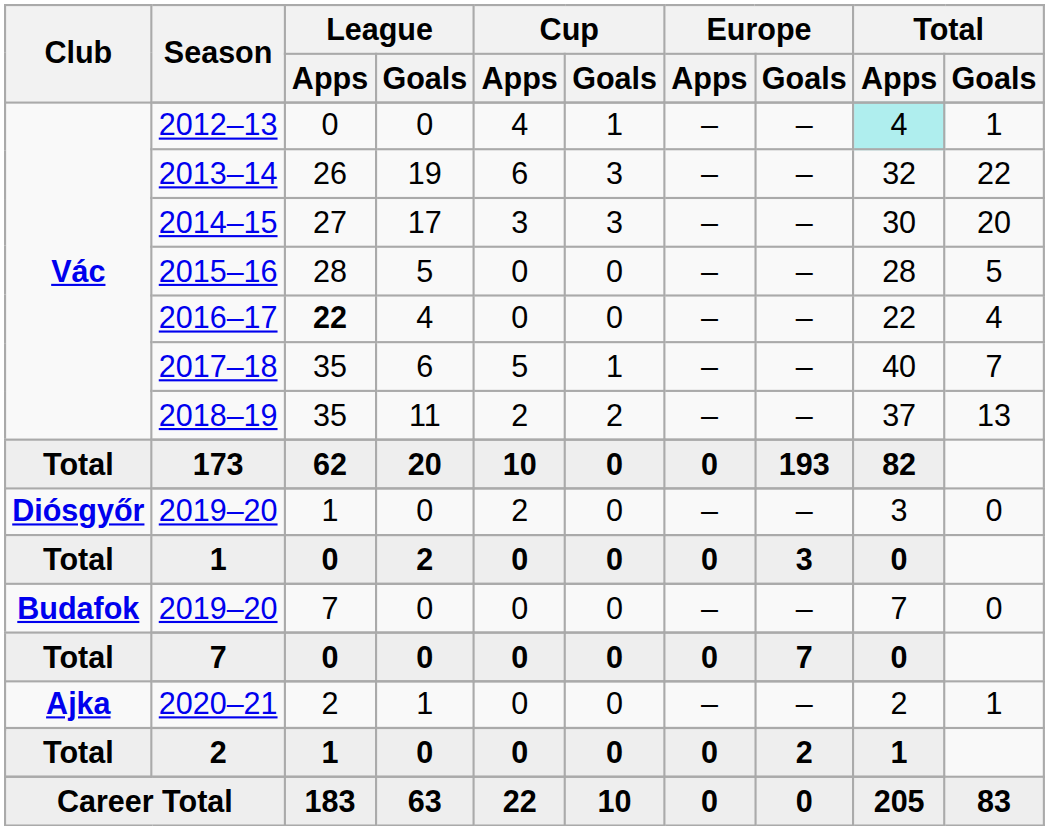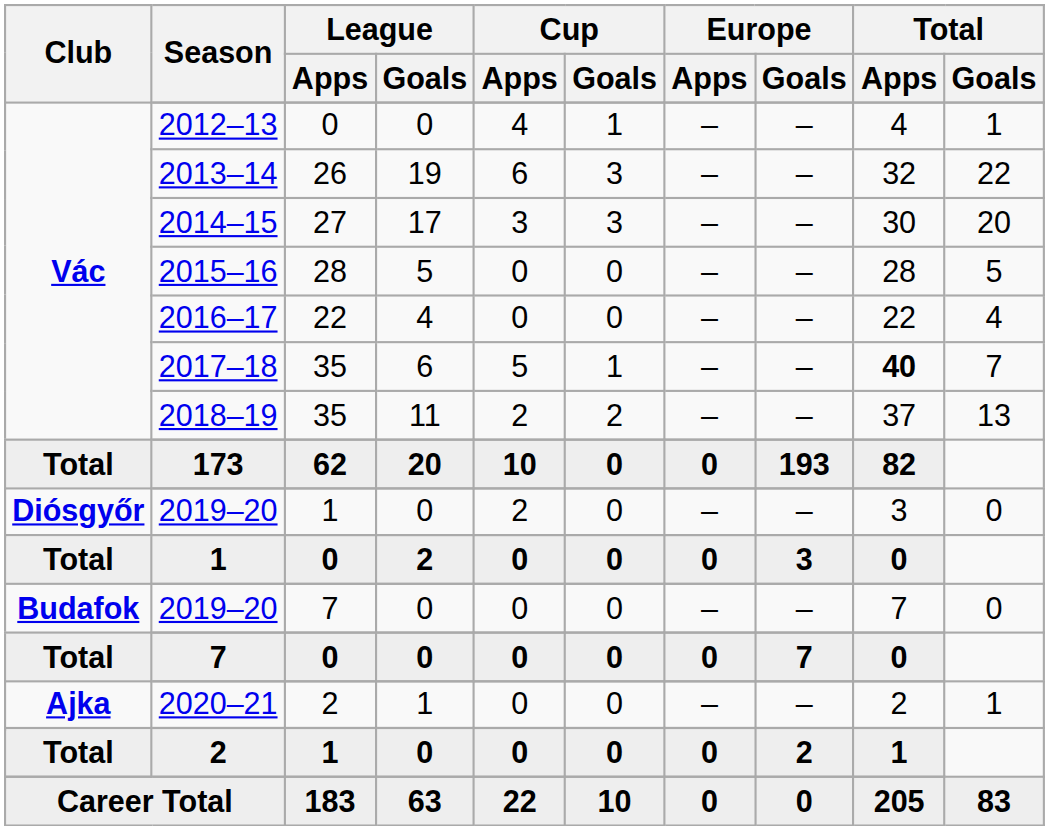(899, 126) paleturquoise background -> (899, 126) no background
(330, 319) bold -> (330, 319) normal
(899, 367) normal -> (899, 367) bold
